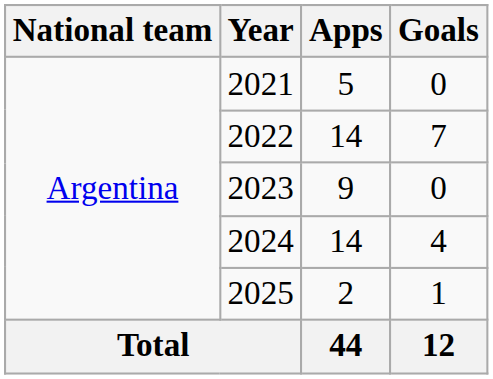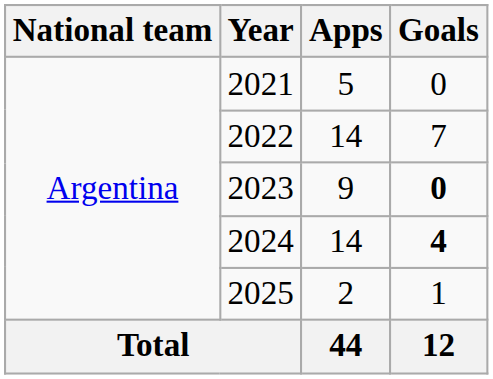(438, 188) normal -> (438, 188) bold
(438, 240) normal -> (438, 240) bold
